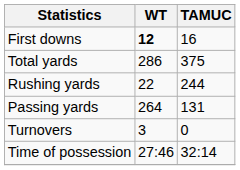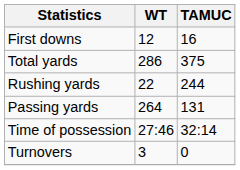(146, 38) bold -> (146, 38) normal
rows swapped: (40, 130) <-> (70, 152)
